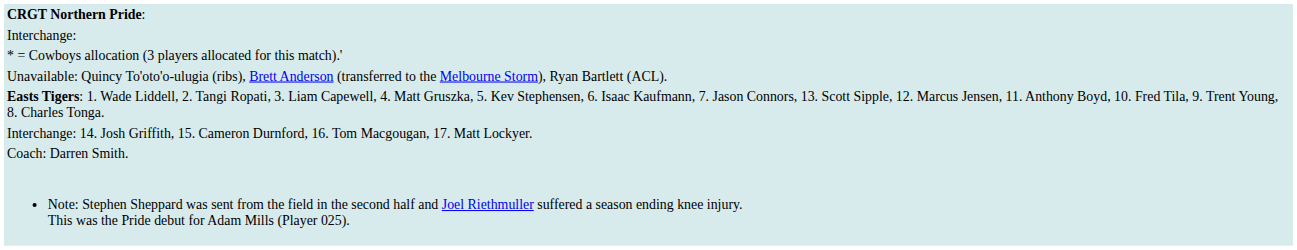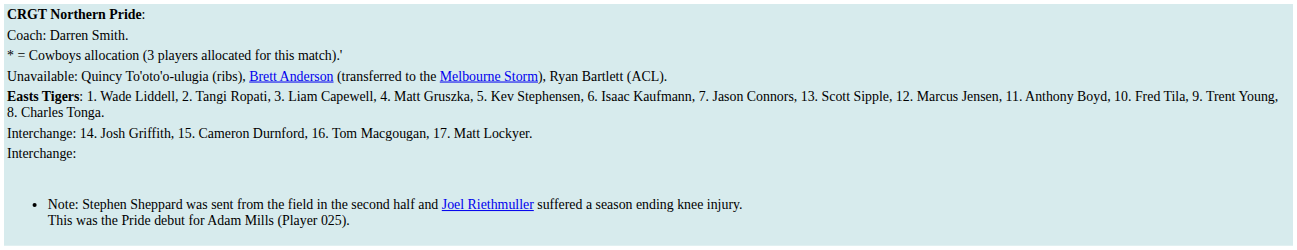(42, 35) Interchange: -> (68, 35) Coach: Darren Smith.
(68, 153) Coach: Darren Smith. -> (42, 153) Interchange:
